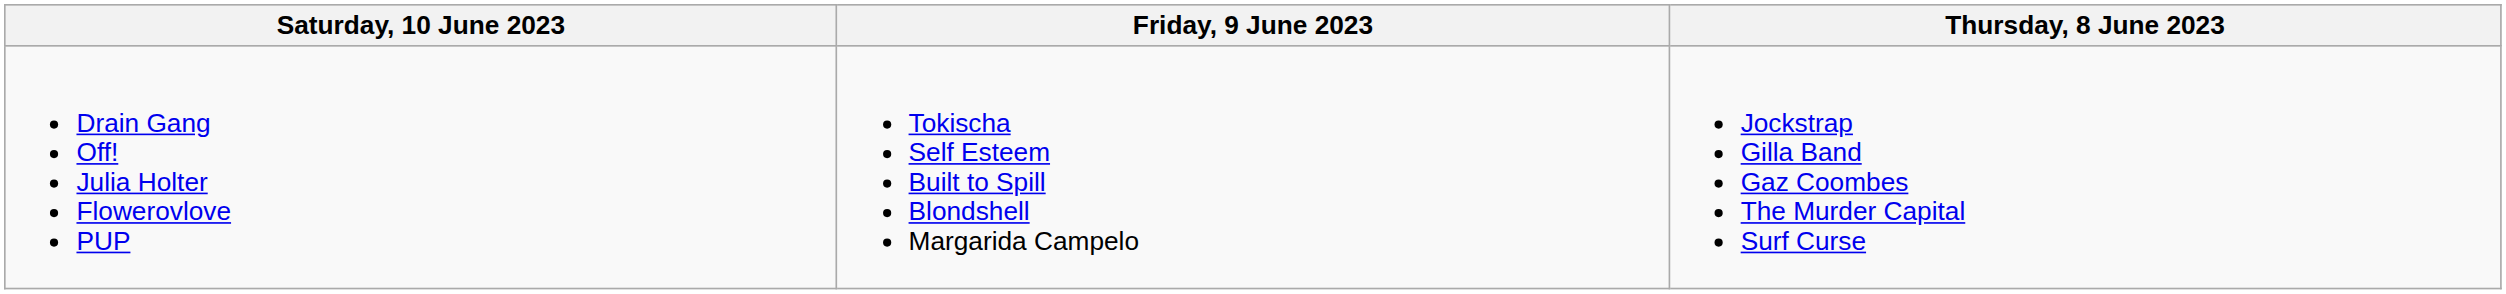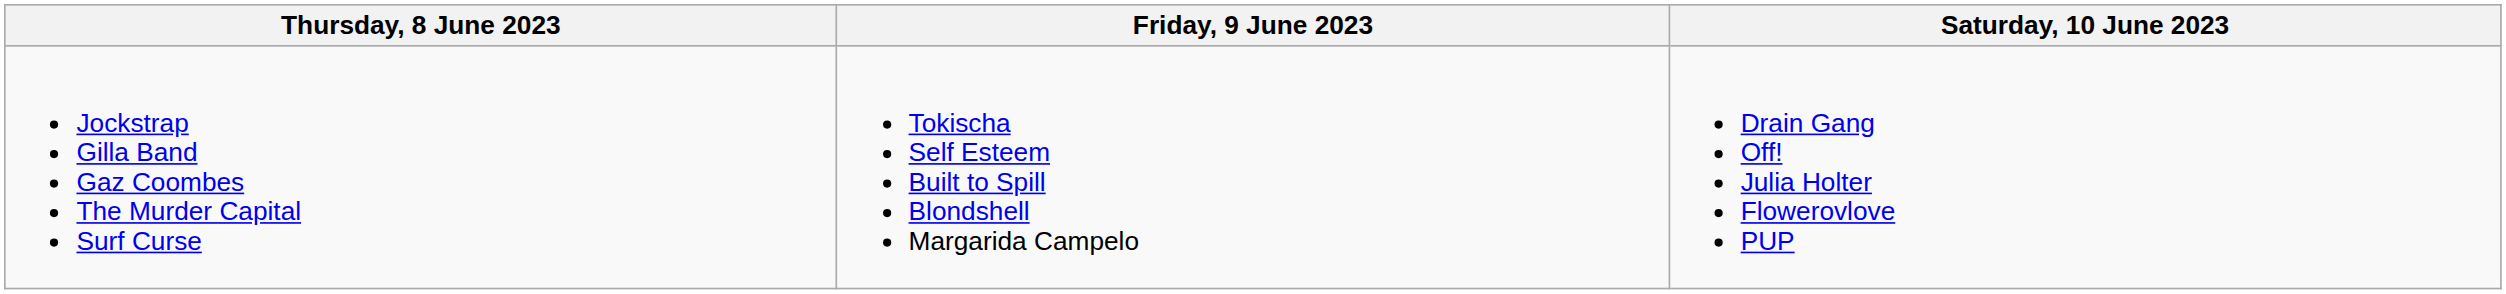columns swapped: (2085, 25) <-> (421, 25)
